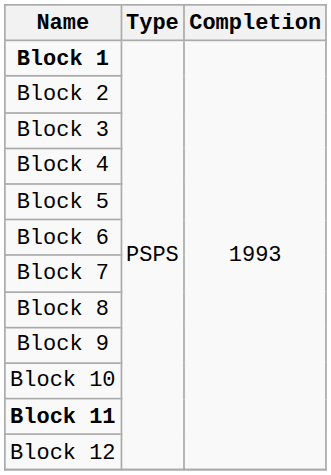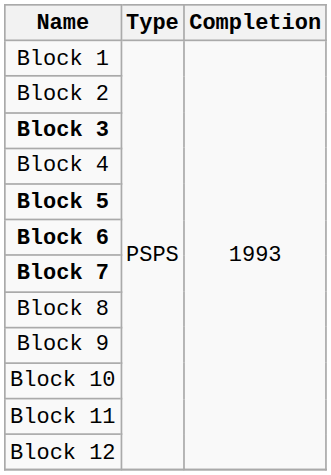(63, 59) bold -> (63, 59) normal
(63, 130) normal -> (63, 130) bold
(63, 202) normal -> (63, 202) bold
(63, 238) normal -> (63, 238) bold
(63, 273) normal -> (63, 273) bold
(63, 417) bold -> (63, 417) normal
